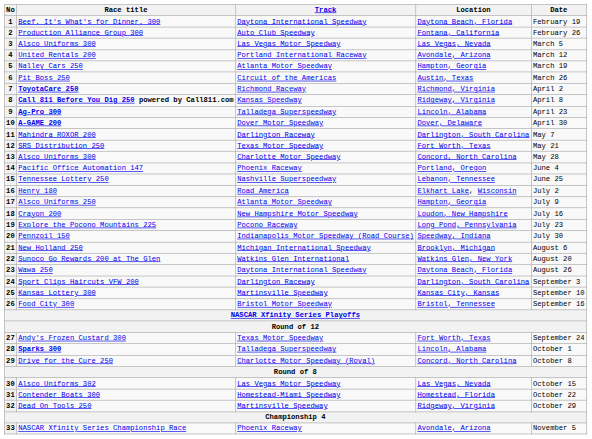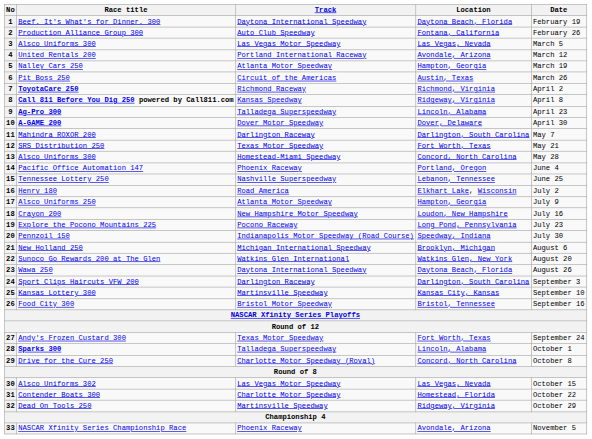(289, 157) Charlotte Motor Speedway -> (289, 157) Homestead-Miami Speedway
(289, 395) Homestead-Miami Speedway -> (289, 395) Charlotte Motor Speedway
